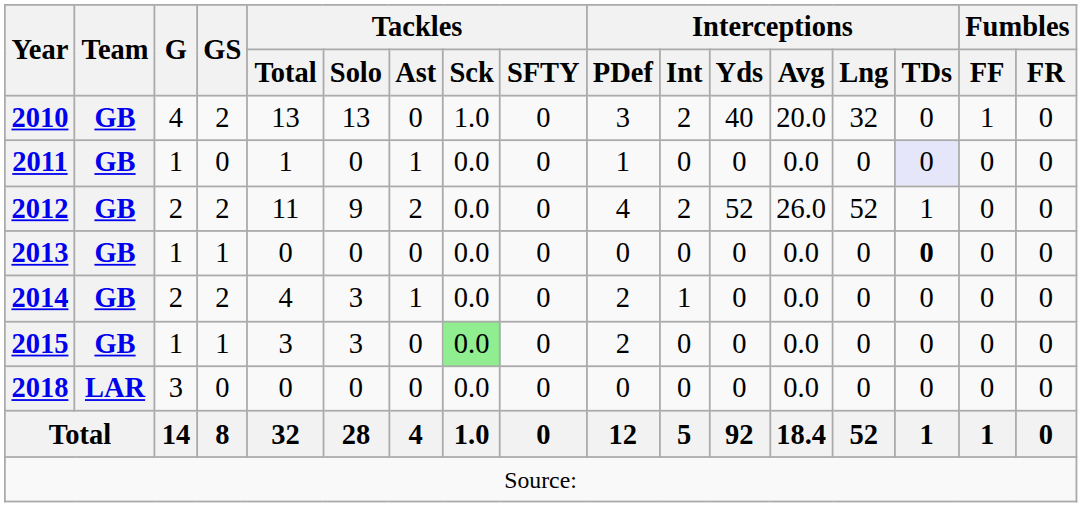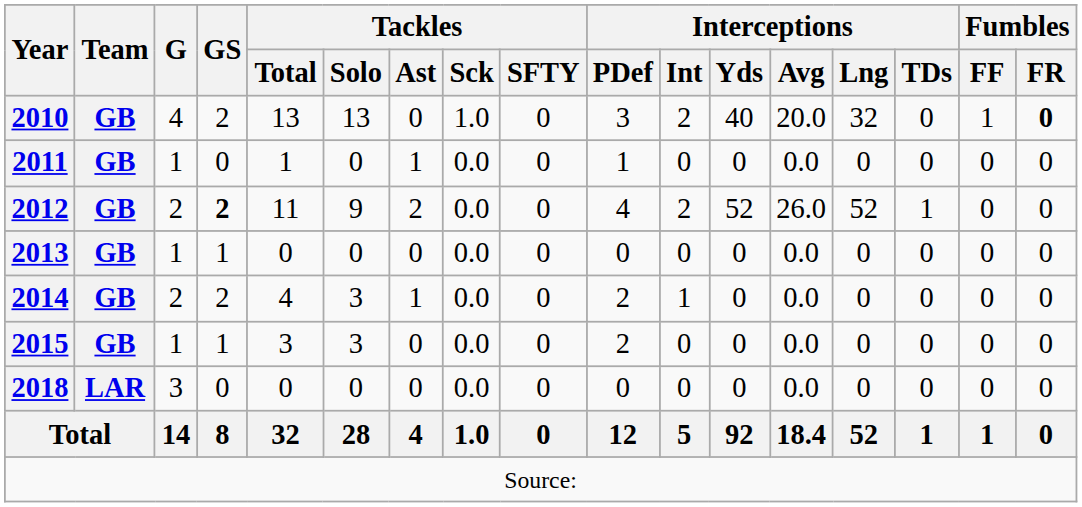(1046, 117) normal -> (1046, 117) bold
(927, 162) lavender background -> (927, 162) no background
(222, 207) normal -> (222, 207) bold
(927, 252) bold -> (927, 252) normal
(472, 343) lightgreen background -> (472, 343) no background
